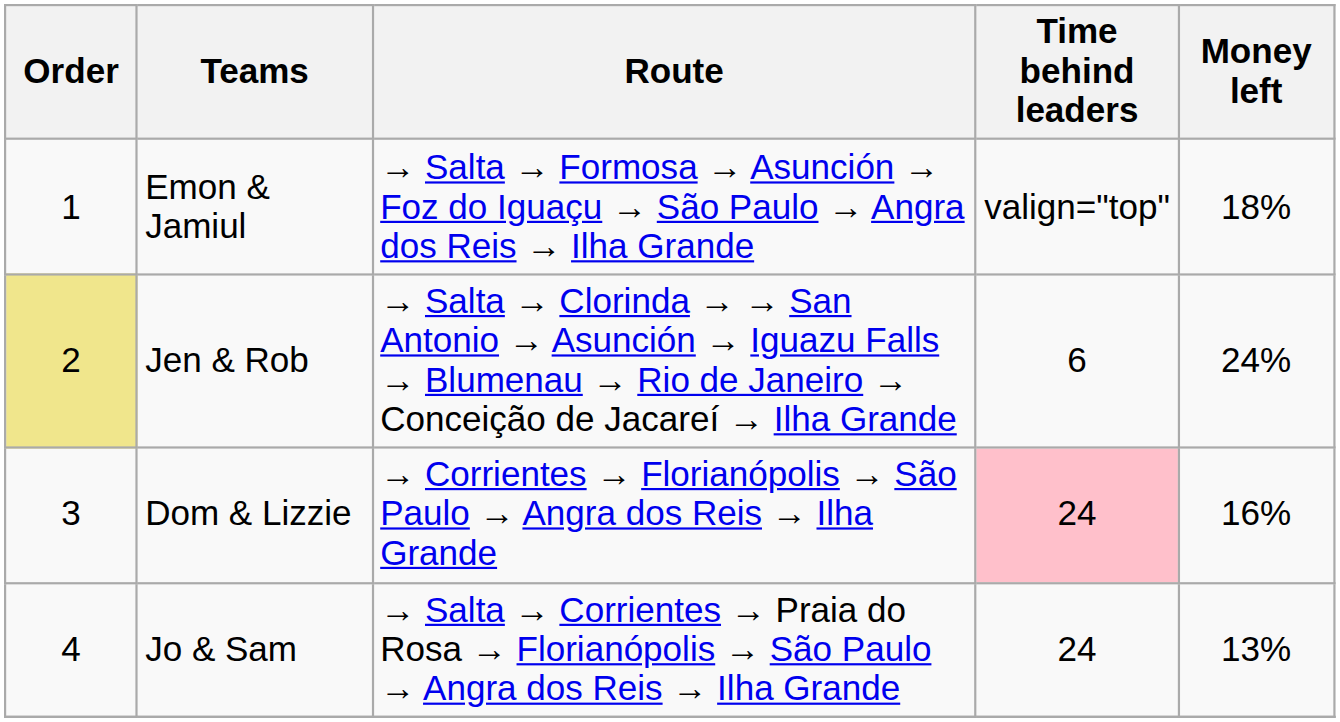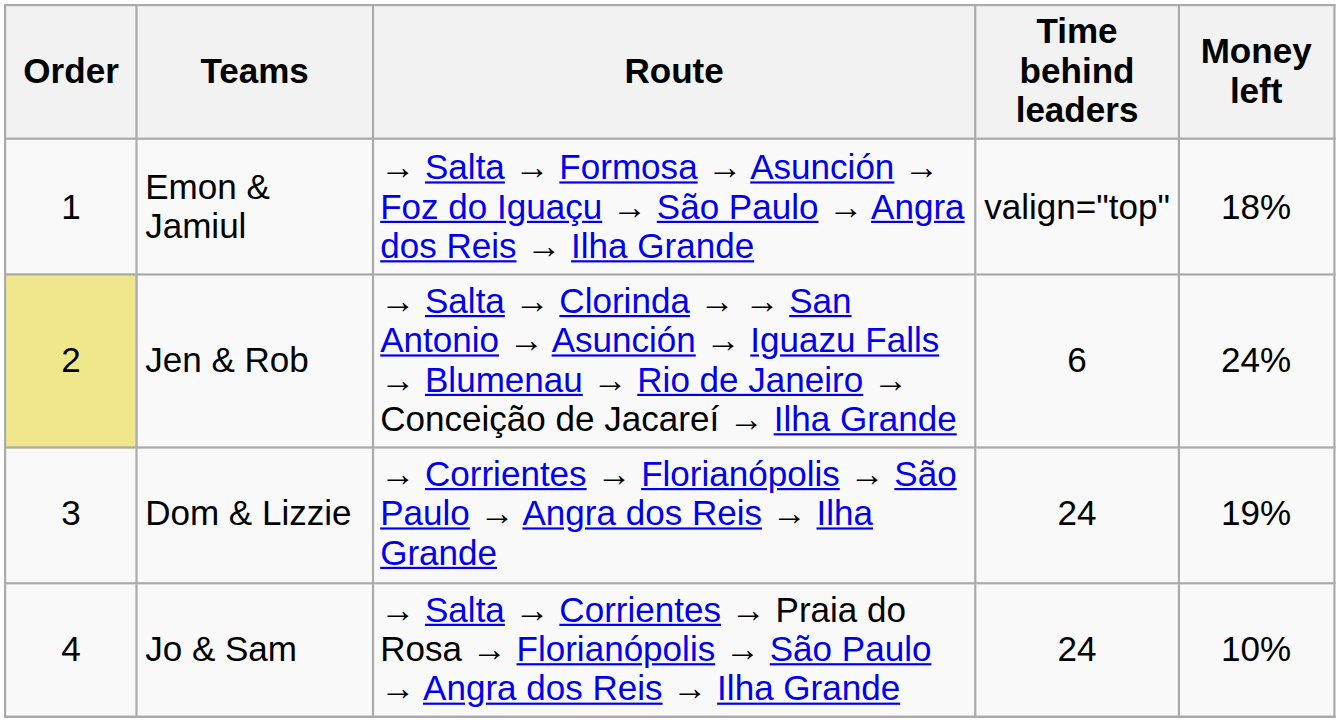(1077, 514) pink background -> (1077, 514) no background
(1256, 514) 16% -> (1256, 514) 19%
(1256, 648) 13% -> (1256, 648) 10%
